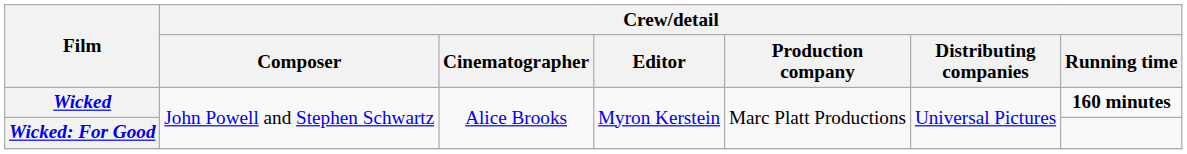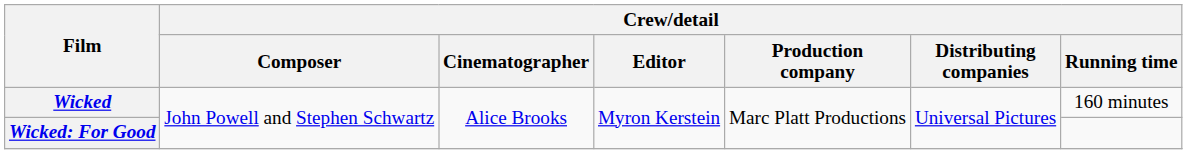(1121, 102) bold -> (1121, 102) normal
